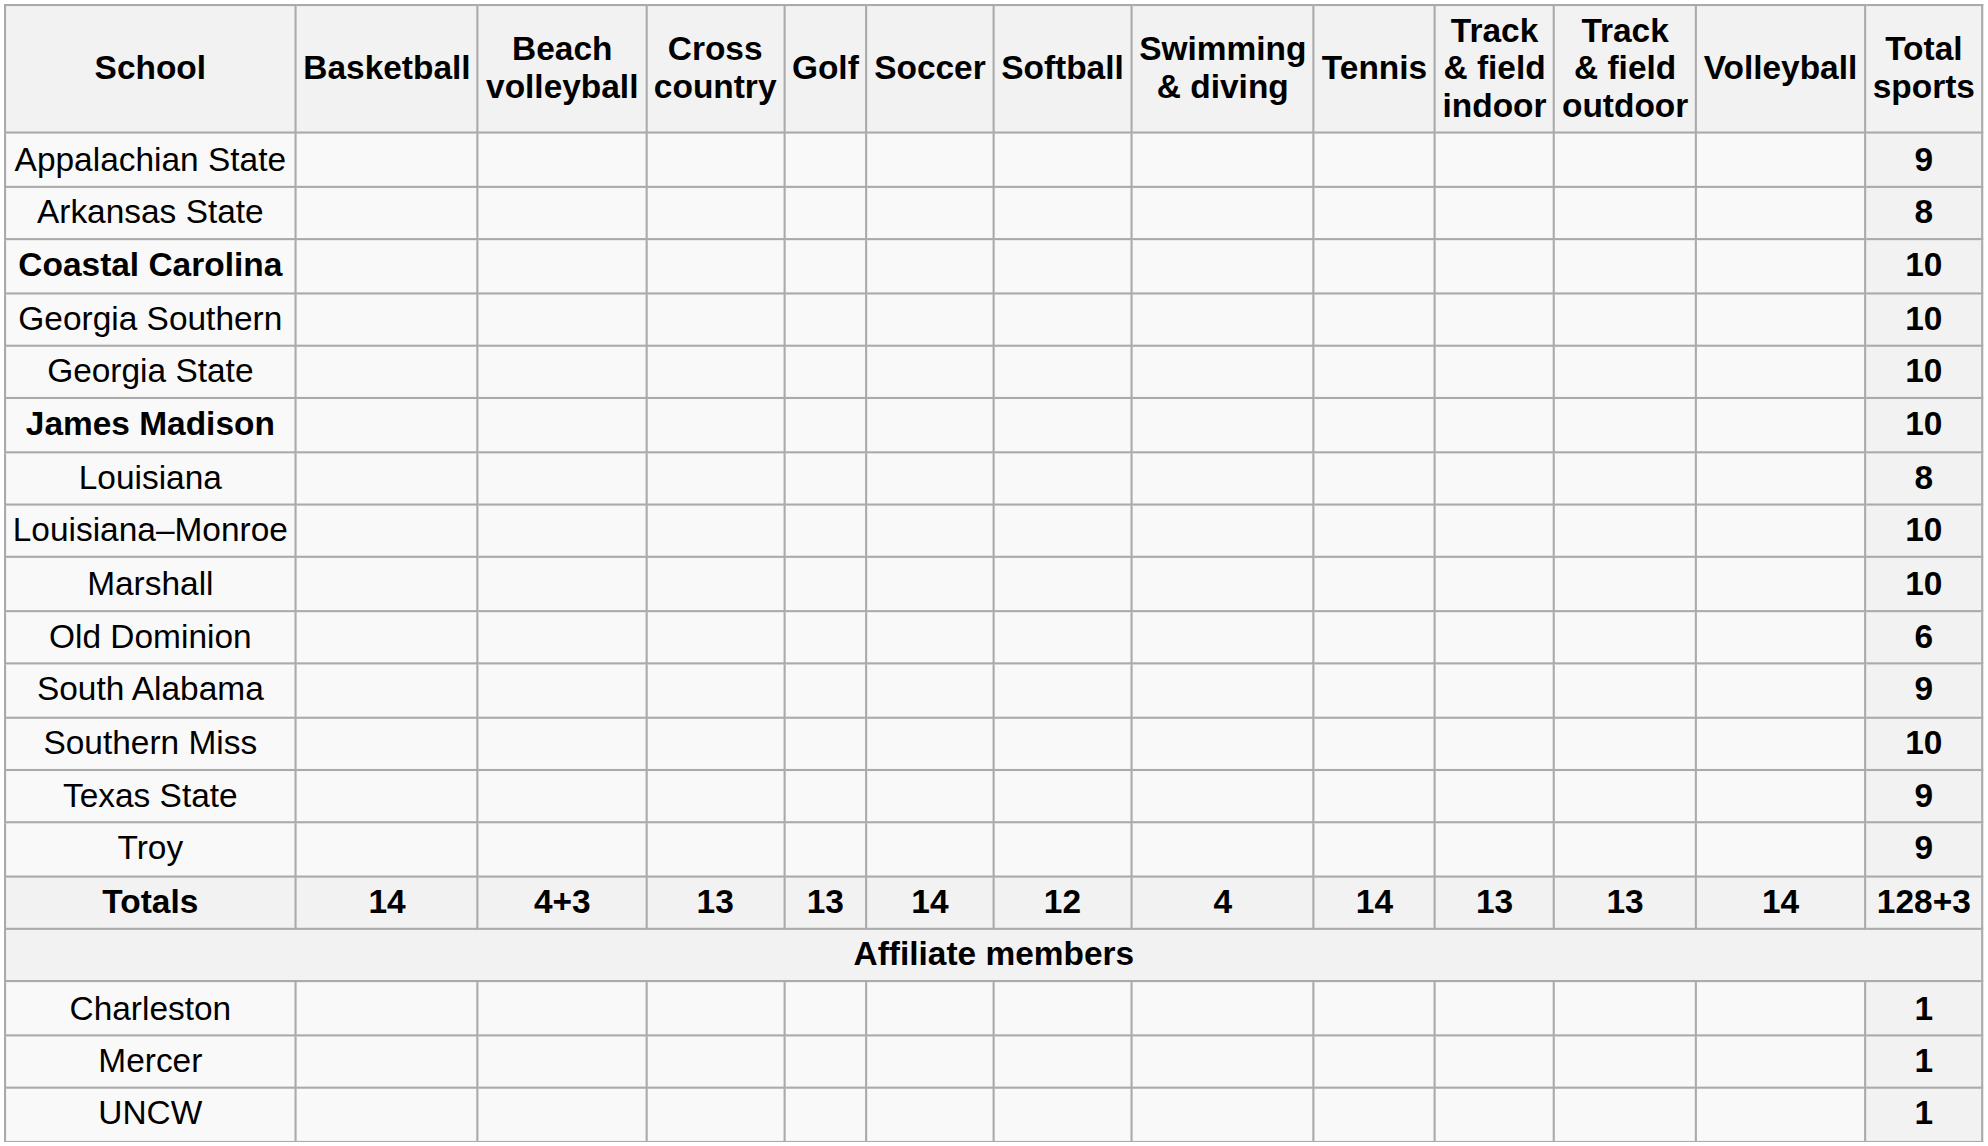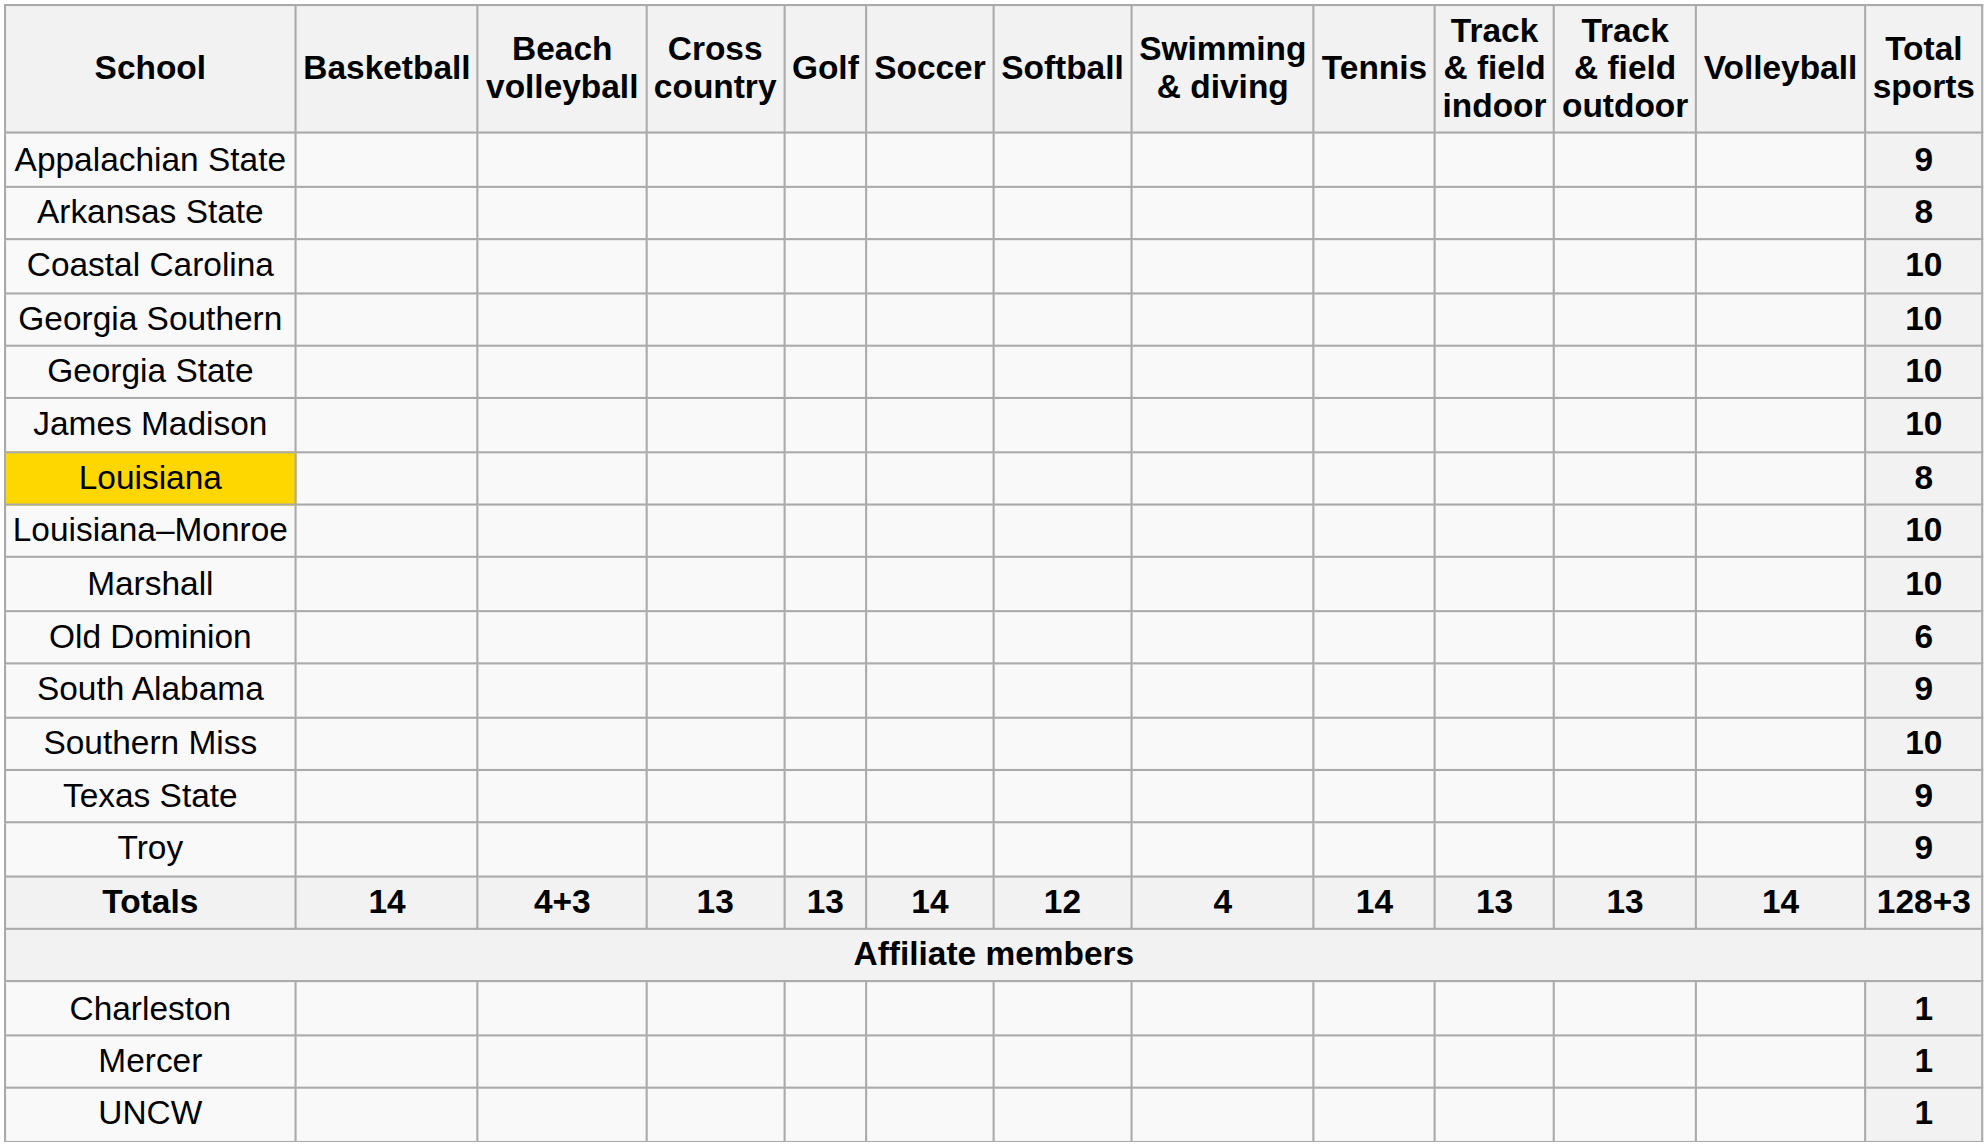(150, 265) bold -> (150, 265) normal
(150, 424) bold -> (150, 424) normal
(150, 477) no background -> (150, 477) gold background
